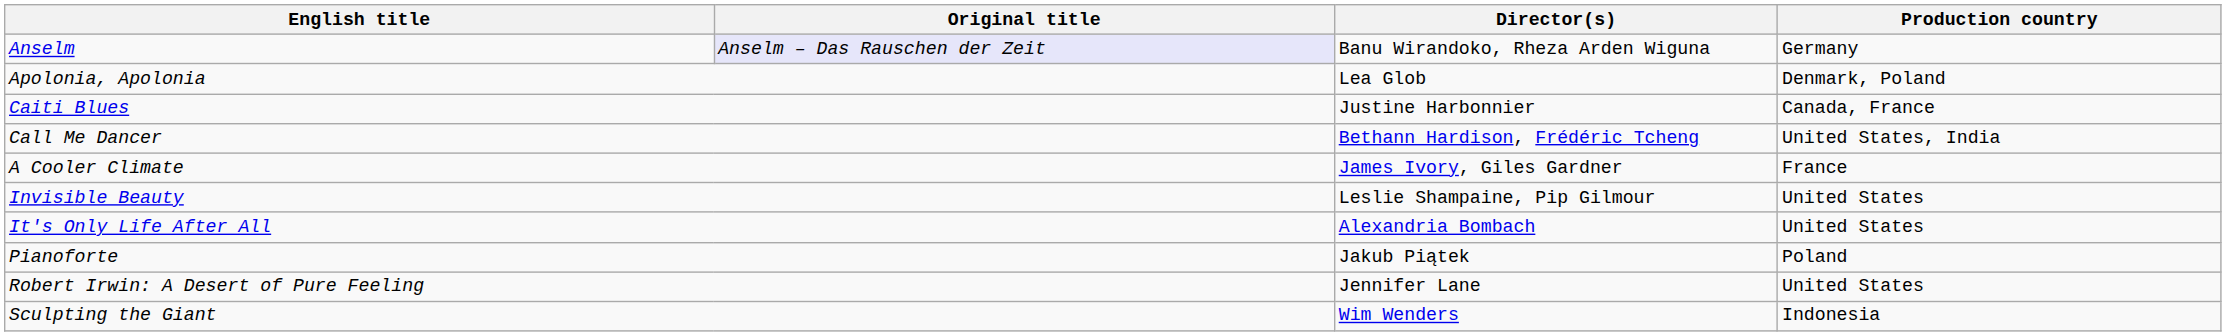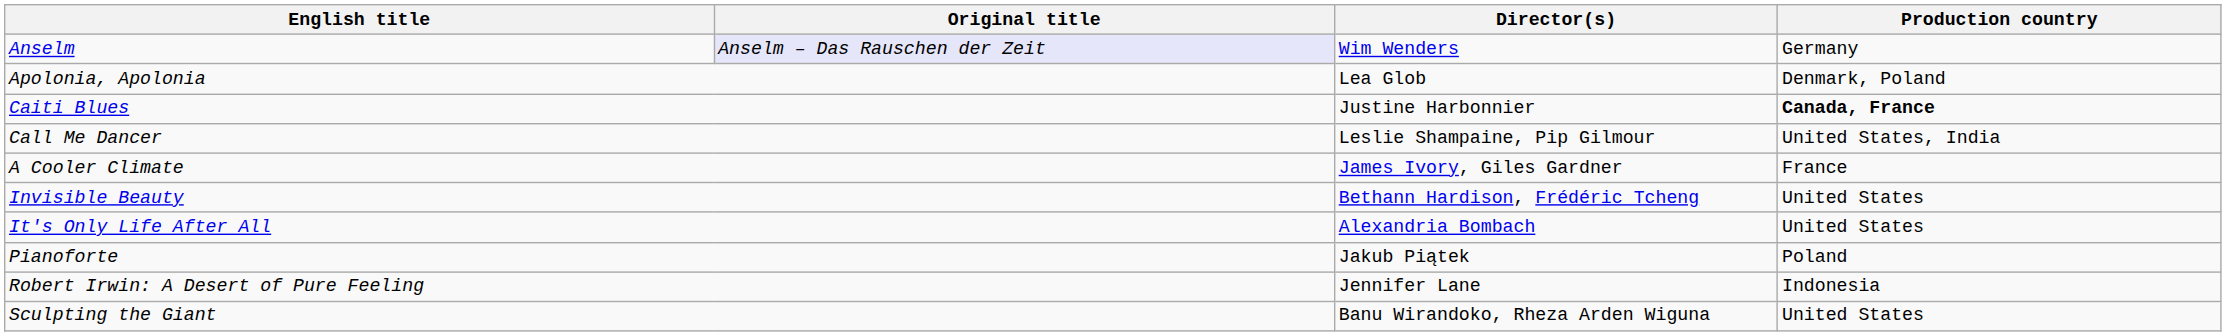(1524, 49) Banu Wirandoko, Rheza Arden Wiguna -> (1399, 49) Wim Wenders
(1858, 109) normal -> (1858, 109) bold
(1519, 138) Bethann Hardison, Frédéric Tcheng -> (1497, 138) Leslie Shampaine, Pip Gilmour
(1497, 198) Leslie Shampaine, Pip Gilmour -> (1519, 198) Bethann Hardison, Frédéric Tcheng
(1853, 286) United States -> (1831, 286) Indonesia
(1399, 316) Wim Wenders -> (1524, 316) Banu Wirandoko, Rheza Arden Wiguna
(1831, 316) Indonesia -> (1853, 316) United States
